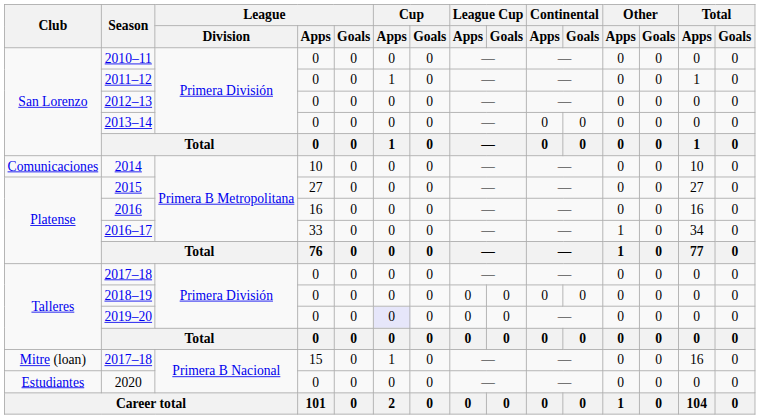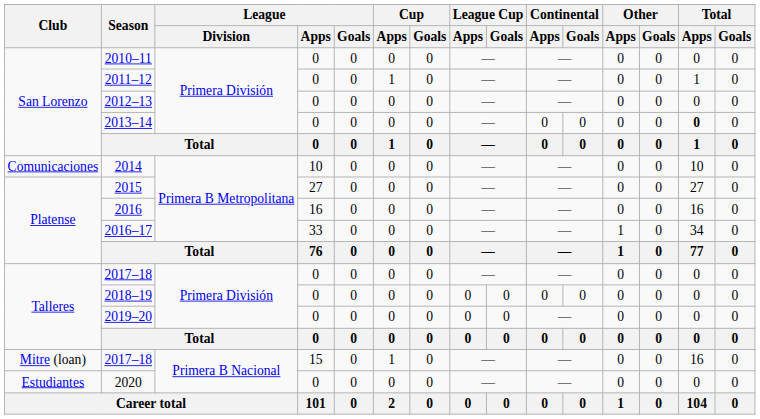(697, 123) normal -> (697, 123) bold
(392, 317) lavender background -> (392, 317) no background
